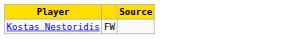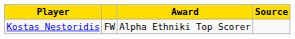+ column: (185, 12)
